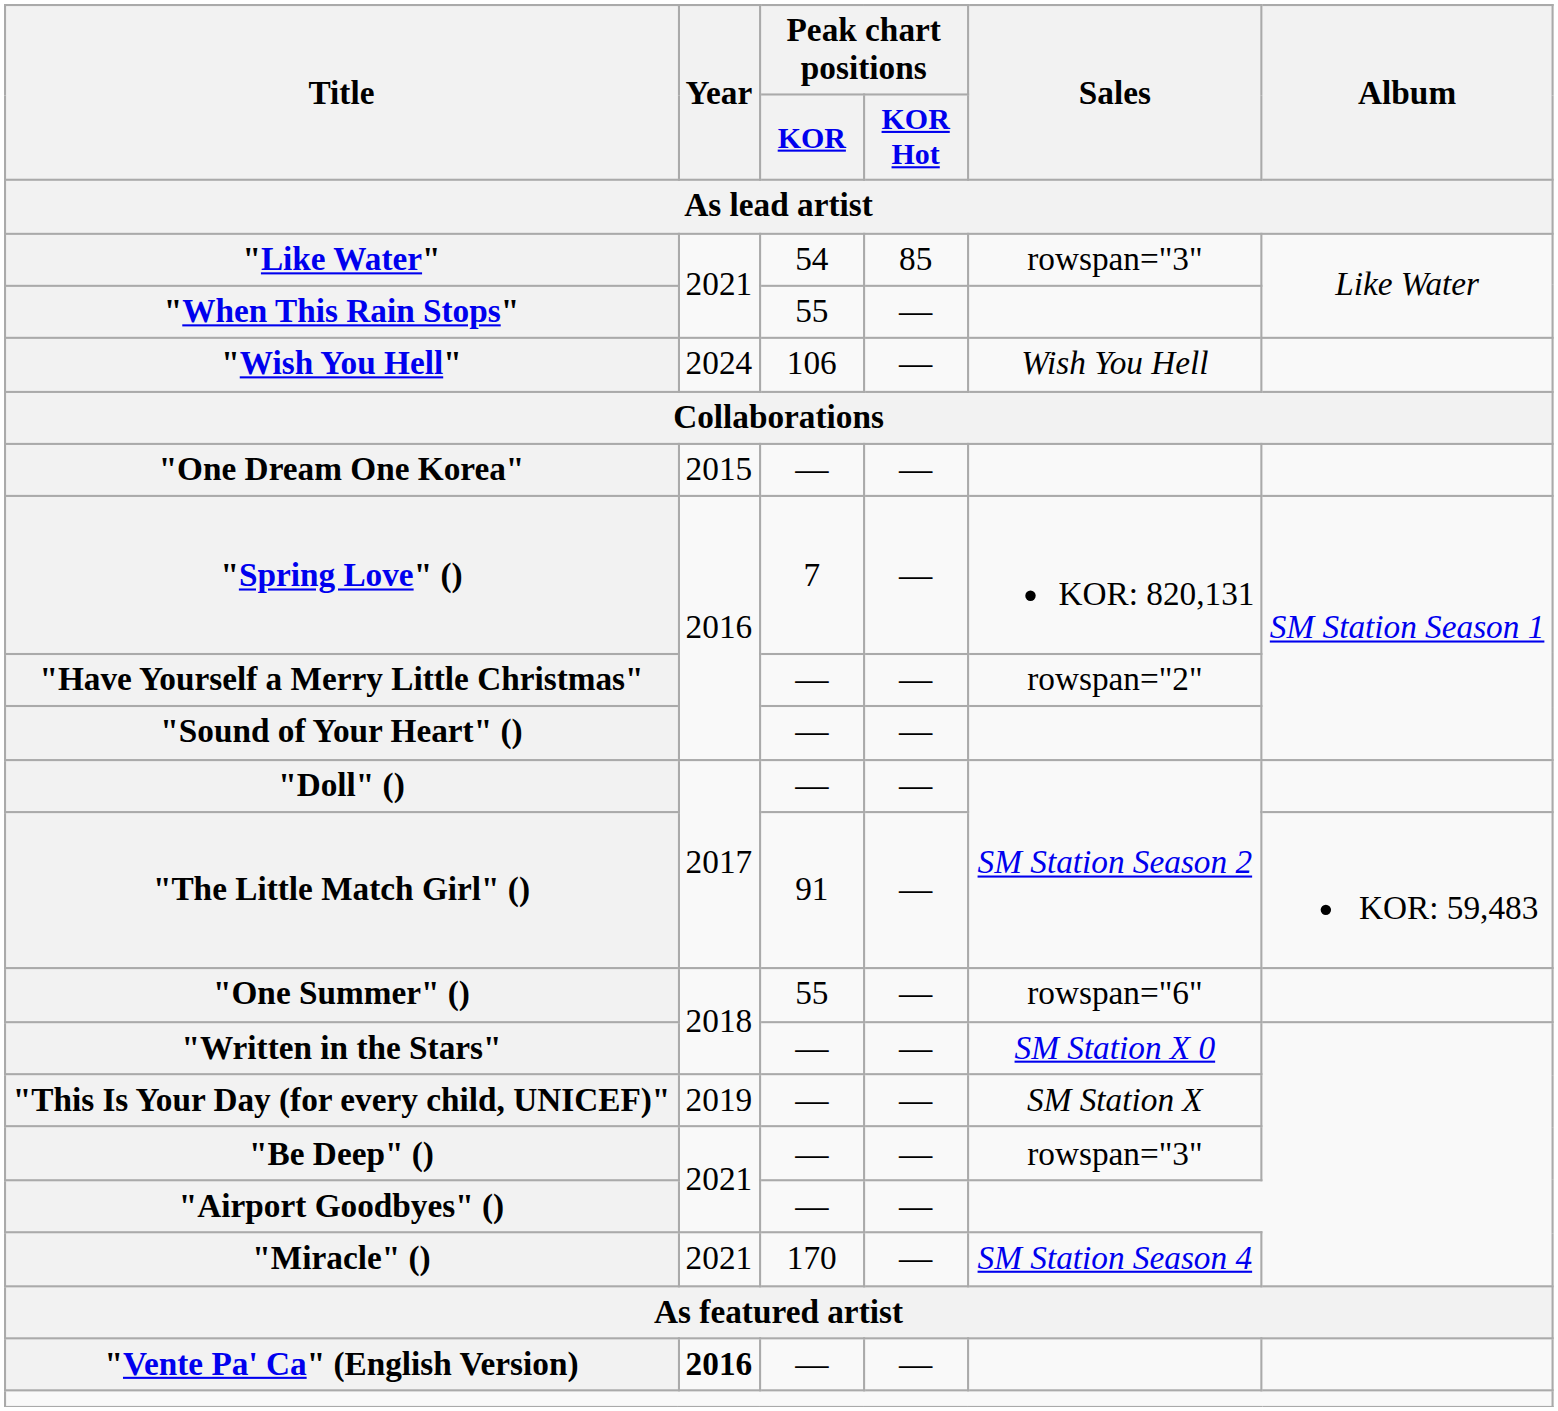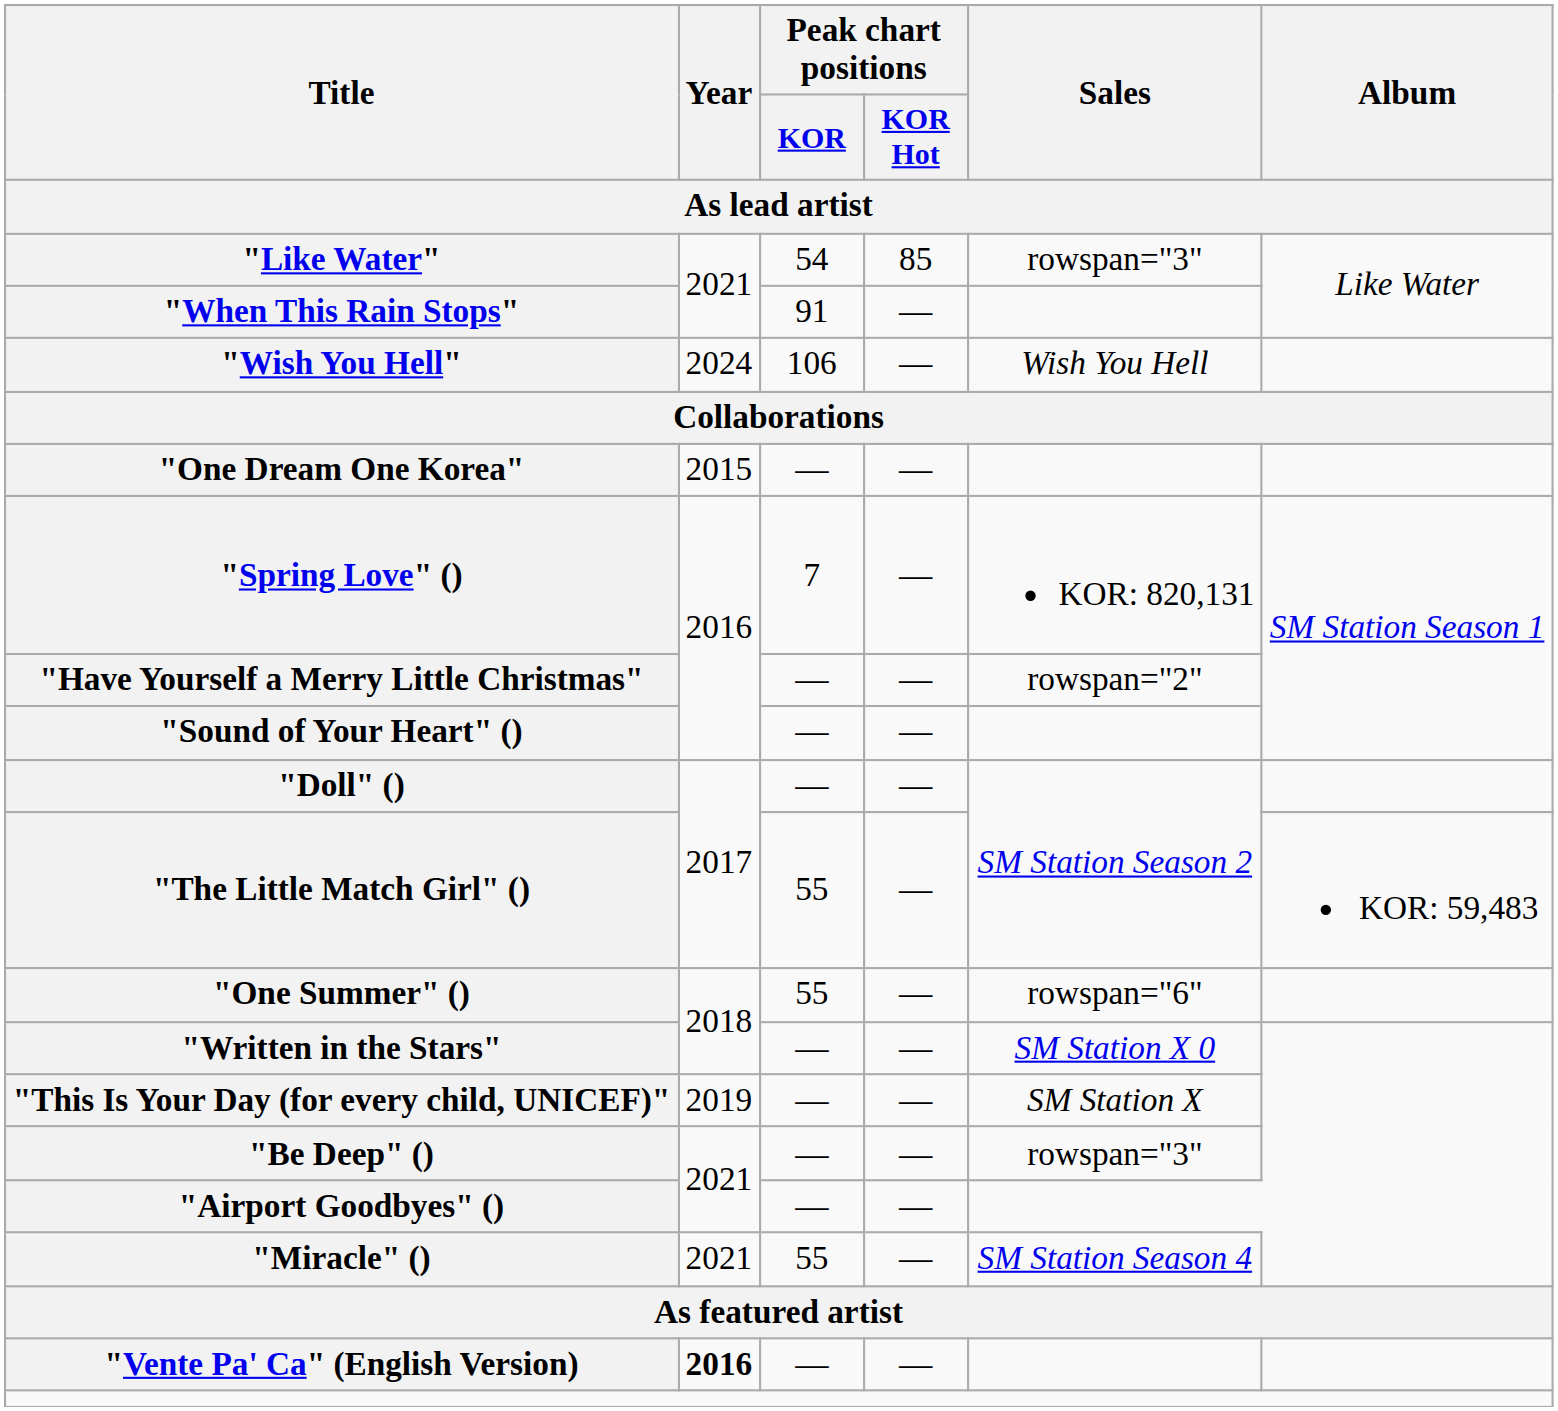(812, 311) 55 -> (812, 311) 91
(812, 889) 91 -> (812, 889) 55
(812, 1258) 170 -> (812, 1258) 55
